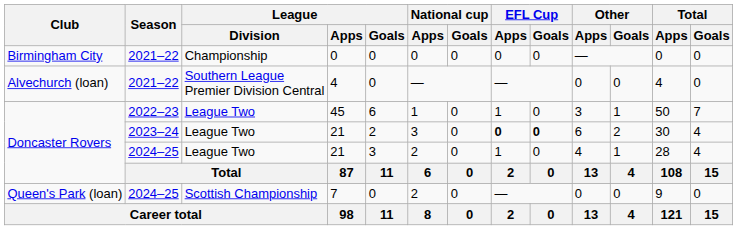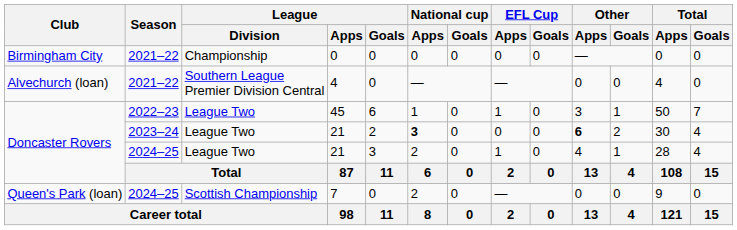(414, 132) normal -> (414, 132) bold
(498, 132) bold -> (498, 132) normal
(536, 132) bold -> (536, 132) normal
(578, 132) normal -> (578, 132) bold
